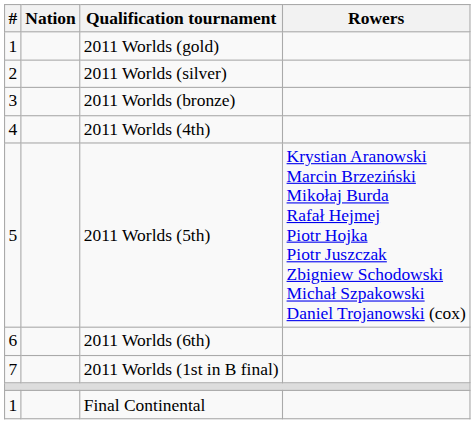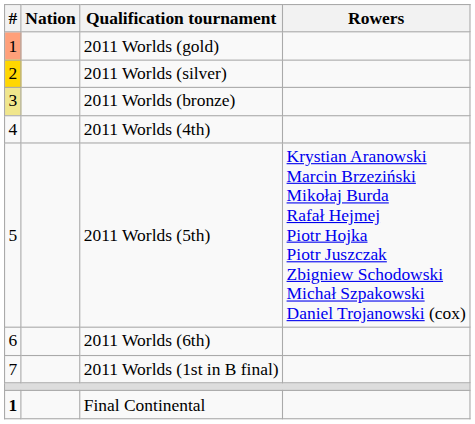(13, 45) no background -> (13, 45) lightsalmon background
(13, 73) no background -> (13, 73) gold background
(13, 101) no background -> (13, 101) khaki background
(13, 404) normal -> (13, 404) bold
